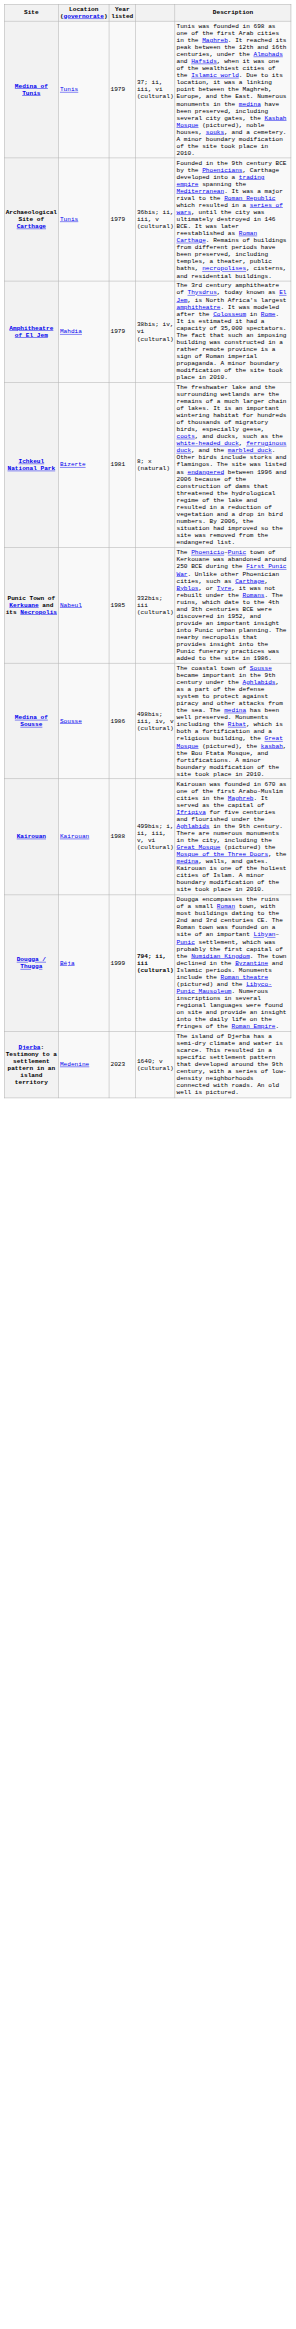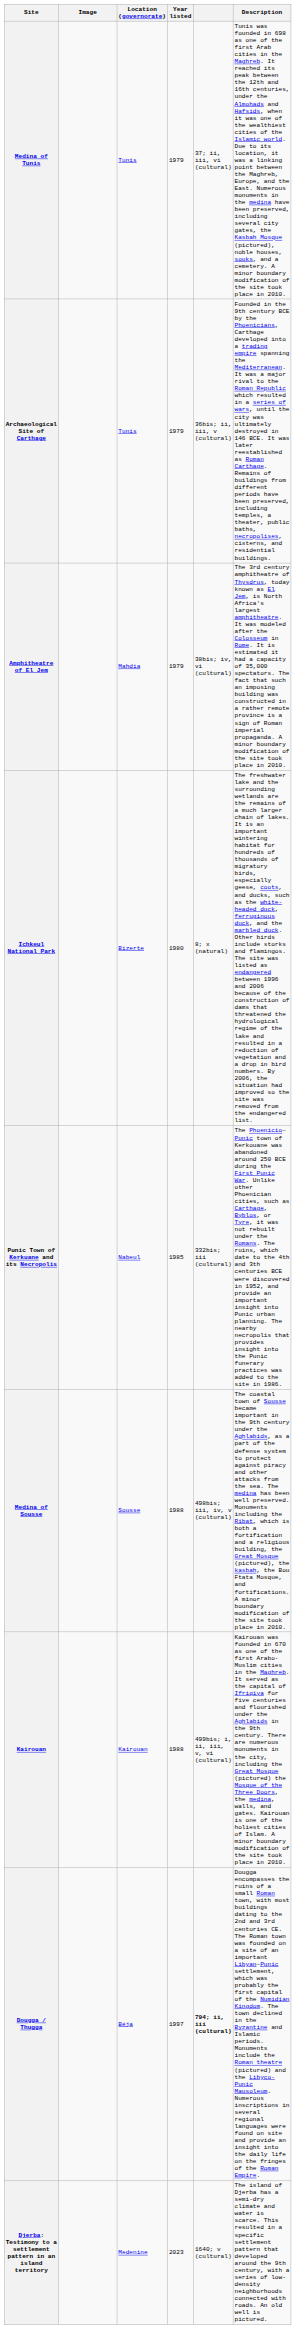+ column: (88, 13)
(118, 465) 1981 -> (176, 948) 1980
(118, 721) 1986 -> (176, 1511) 1988
(118, 963) 1999 -> (176, 2024) 1997
